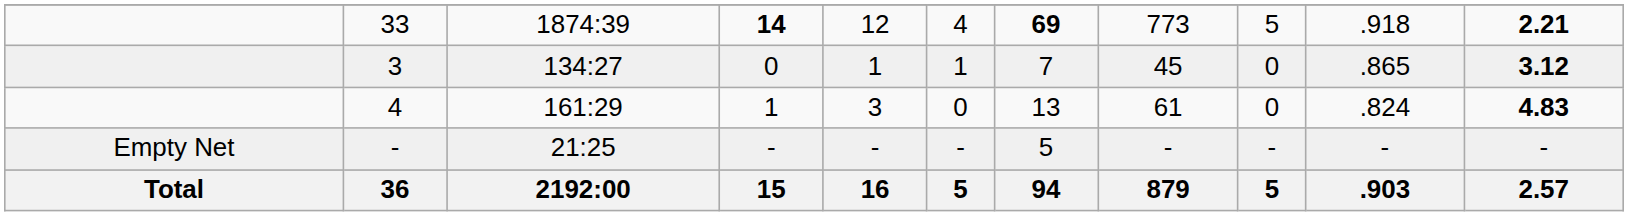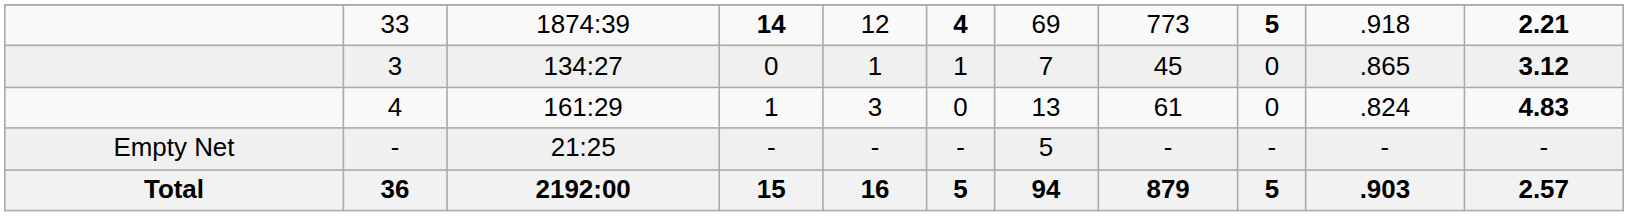(961, 25) normal -> (961, 25) bold
(1046, 25) bold -> (1046, 25) normal
(1272, 25) normal -> (1272, 25) bold
